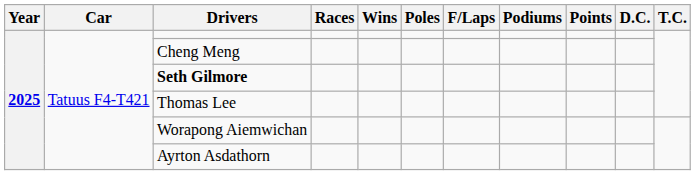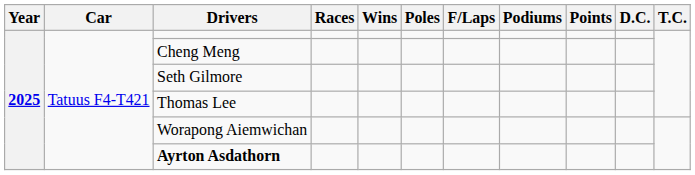(202, 77) bold -> (200, 77) normal
(214, 156) normal -> (219, 156) bold
